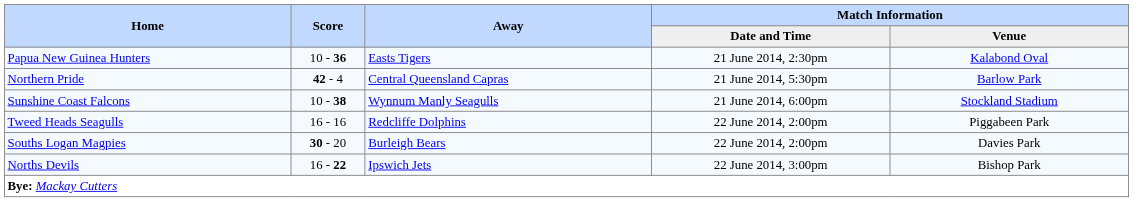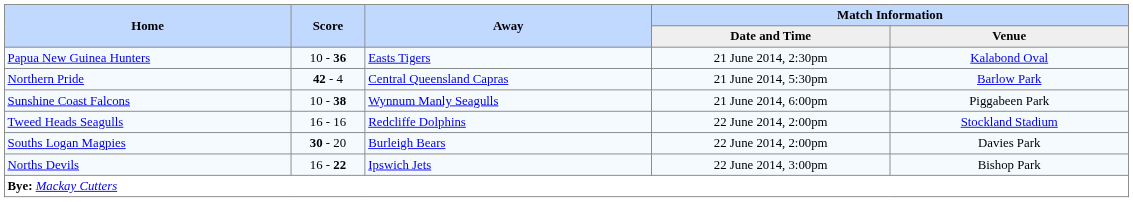(1009, 100) Stockland Stadium -> (1009, 100) Piggabeen Park
(1009, 121) Piggabeen Park -> (1009, 121) Stockland Stadium
